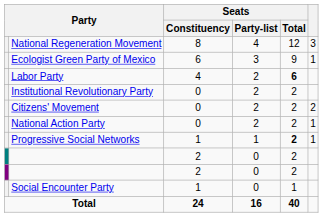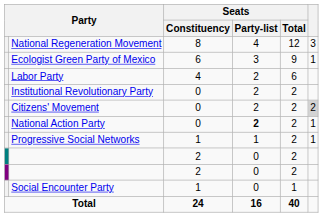(294, 76) bold -> (294, 76) normal
(313, 108) no background -> (313, 108) lightgrey background
(256, 124) normal -> (256, 124) bold
(294, 140) bold -> (294, 140) normal
